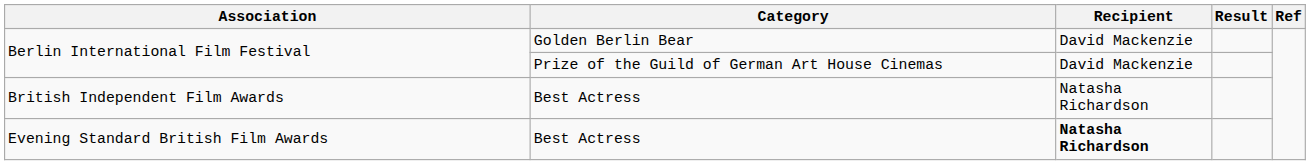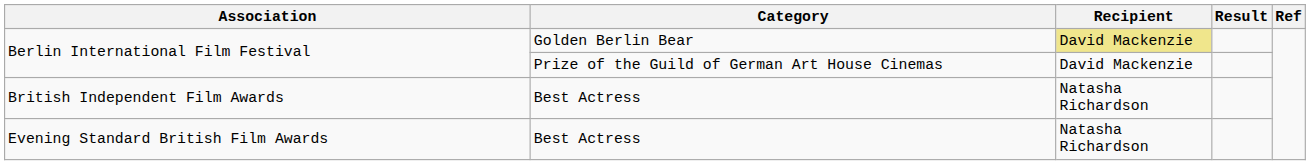(1126, 41) no background -> (1126, 41) khaki background
(1104, 139) bold -> (1104, 139) normal
